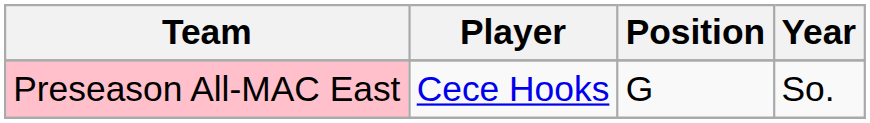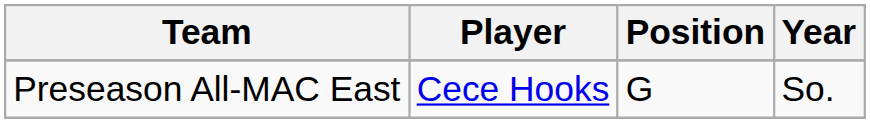(207, 88) pink background -> (207, 88) no background
